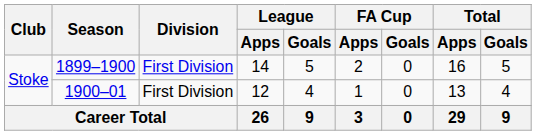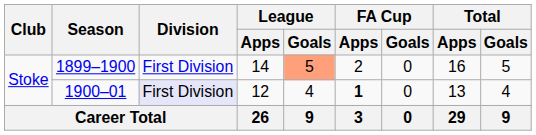(309, 67) no background -> (309, 67) lightsalmon background
(188, 92) no background -> (188, 92) lavender background
(359, 92) normal -> (359, 92) bold
